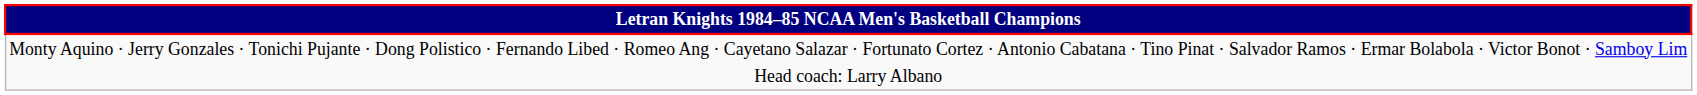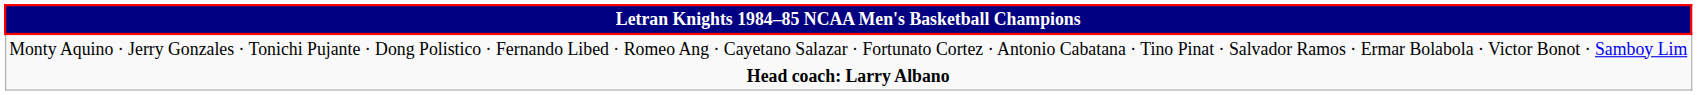(848, 76) normal -> (848, 76) bold
